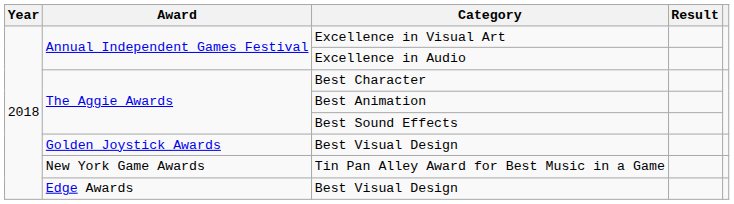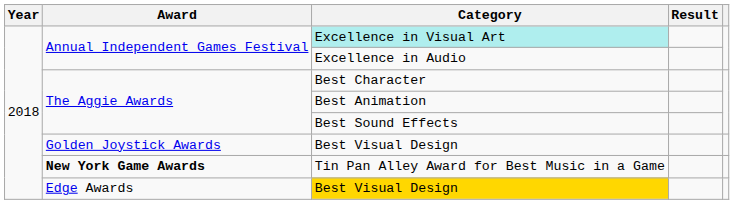(410, 37) no background -> (410, 37) paleturquoise background
(125, 167) normal -> (125, 167) bold
(386, 188) no background -> (386, 188) gold background
